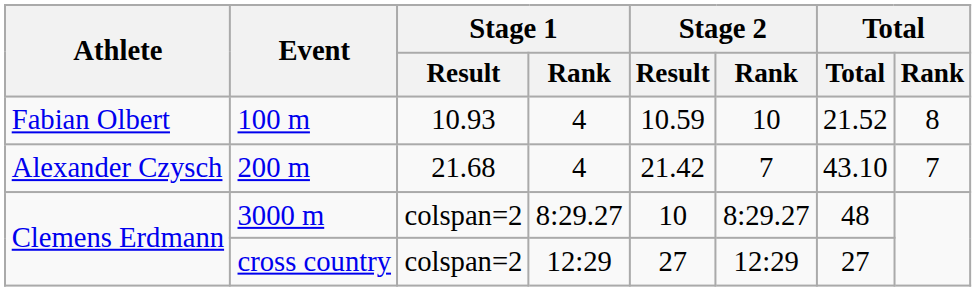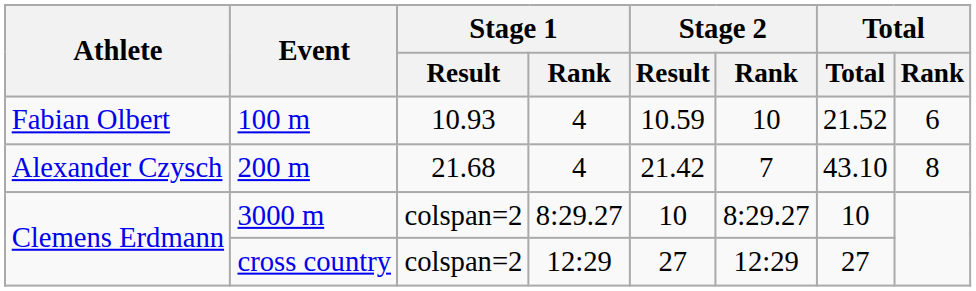(932, 120) 8 -> (932, 120) 6
(932, 167) 7 -> (932, 167) 8
(855, 215) 48 -> (855, 215) 10
